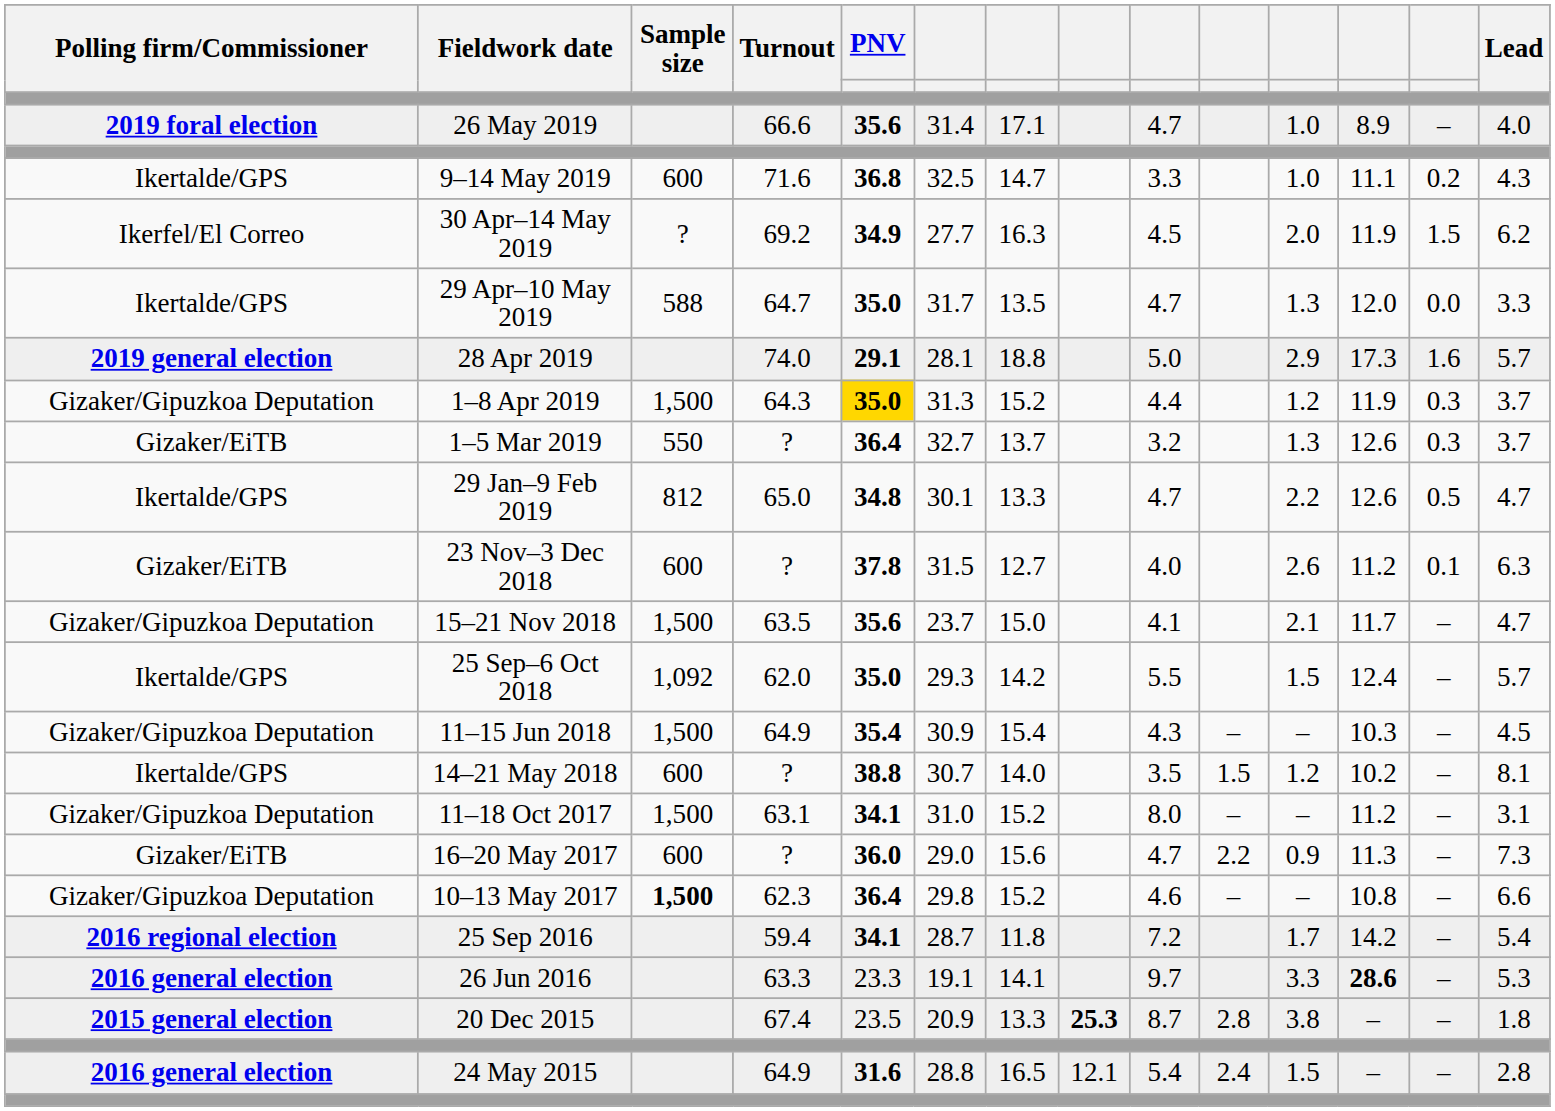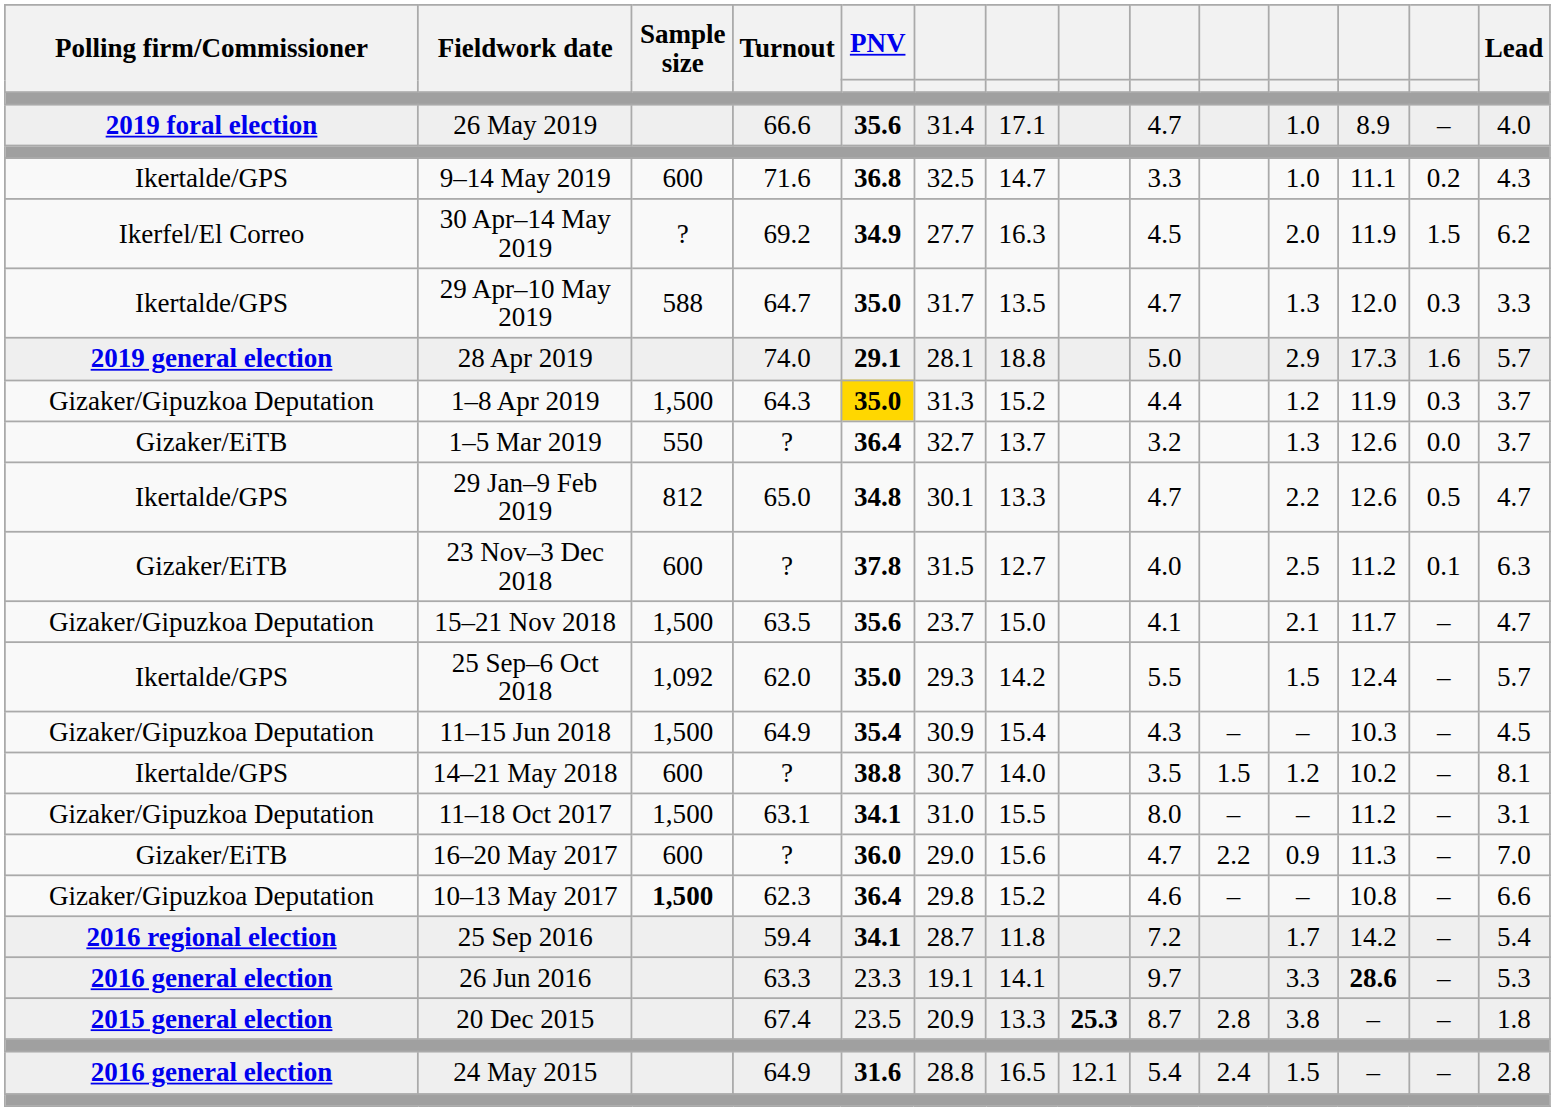(1444, 303) 0.0 -> (1444, 303) 0.3
(1444, 440) 0.3 -> (1444, 440) 0.0
(1303, 565) 2.6 -> (1303, 565) 2.5
(1022, 813) 15.2 -> (1022, 813) 15.5
(1514, 854) 7.3 -> (1514, 854) 7.0
